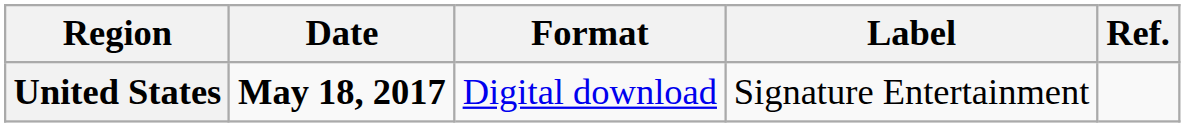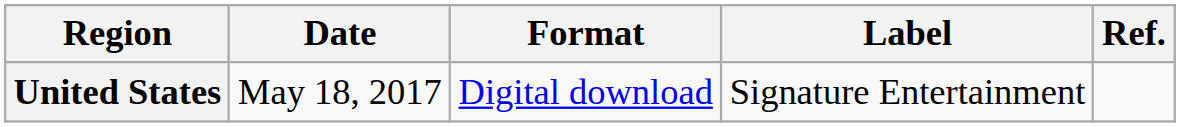(342, 91) bold -> (340, 91) normal
